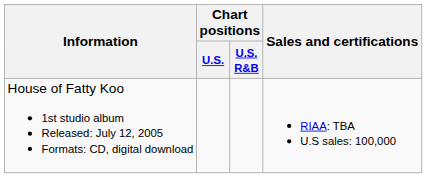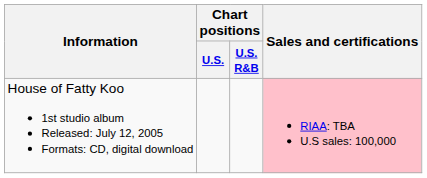(342, 133) no background -> (342, 133) pink background
